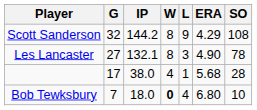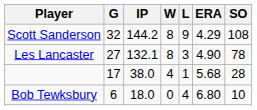(114, 94) 7 -> (114, 94) 6
(170, 94) bold -> (170, 94) normal
